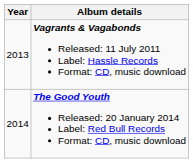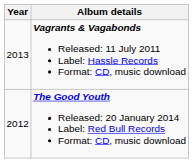(18, 123) 2014 -> (18, 123) 2012
